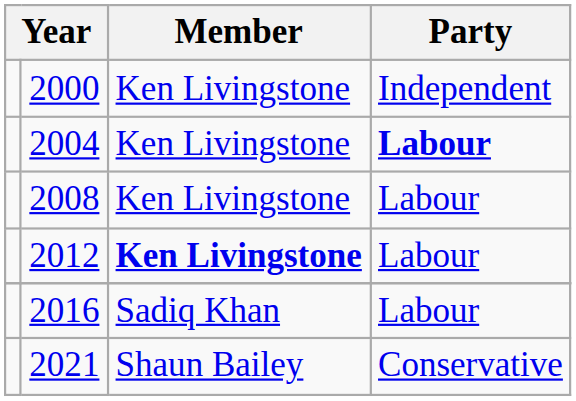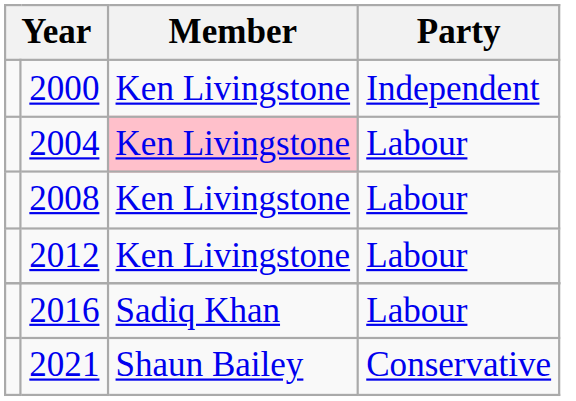(233, 143) no background -> (233, 143) pink background
(434, 143) bold -> (417, 143) normal
(239, 254) bold -> (233, 254) normal
